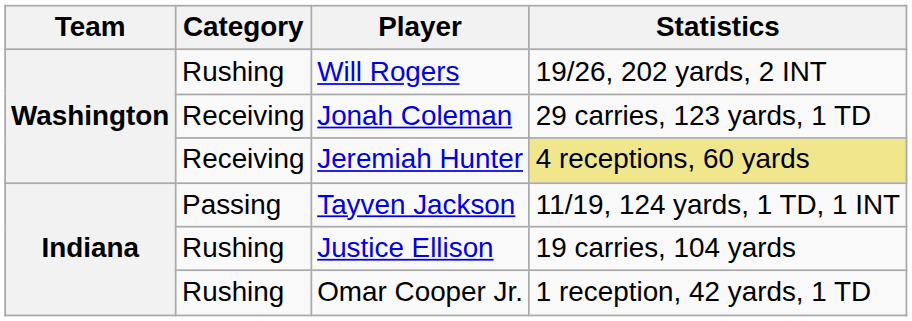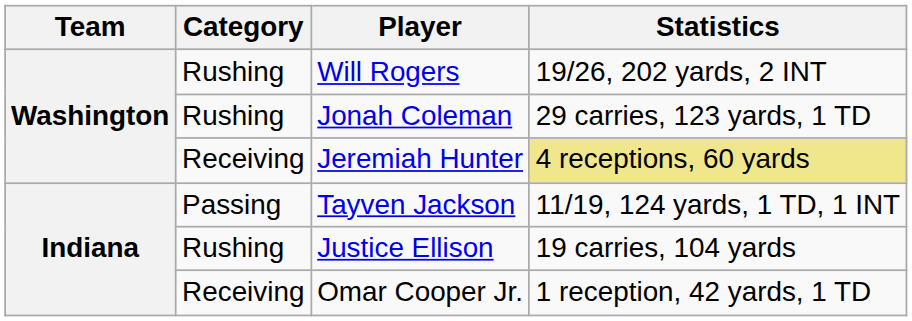(243, 115) Receiving -> (233, 115) Rushing
(233, 292) Rushing -> (243, 292) Receiving
